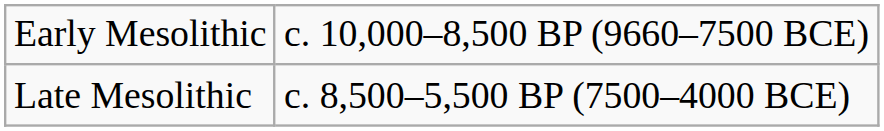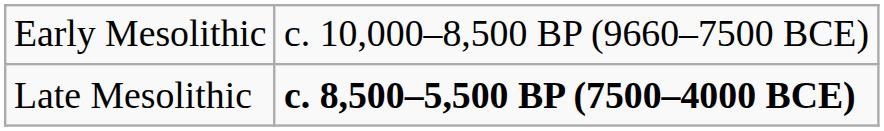(567, 94) normal -> (570, 94) bold
